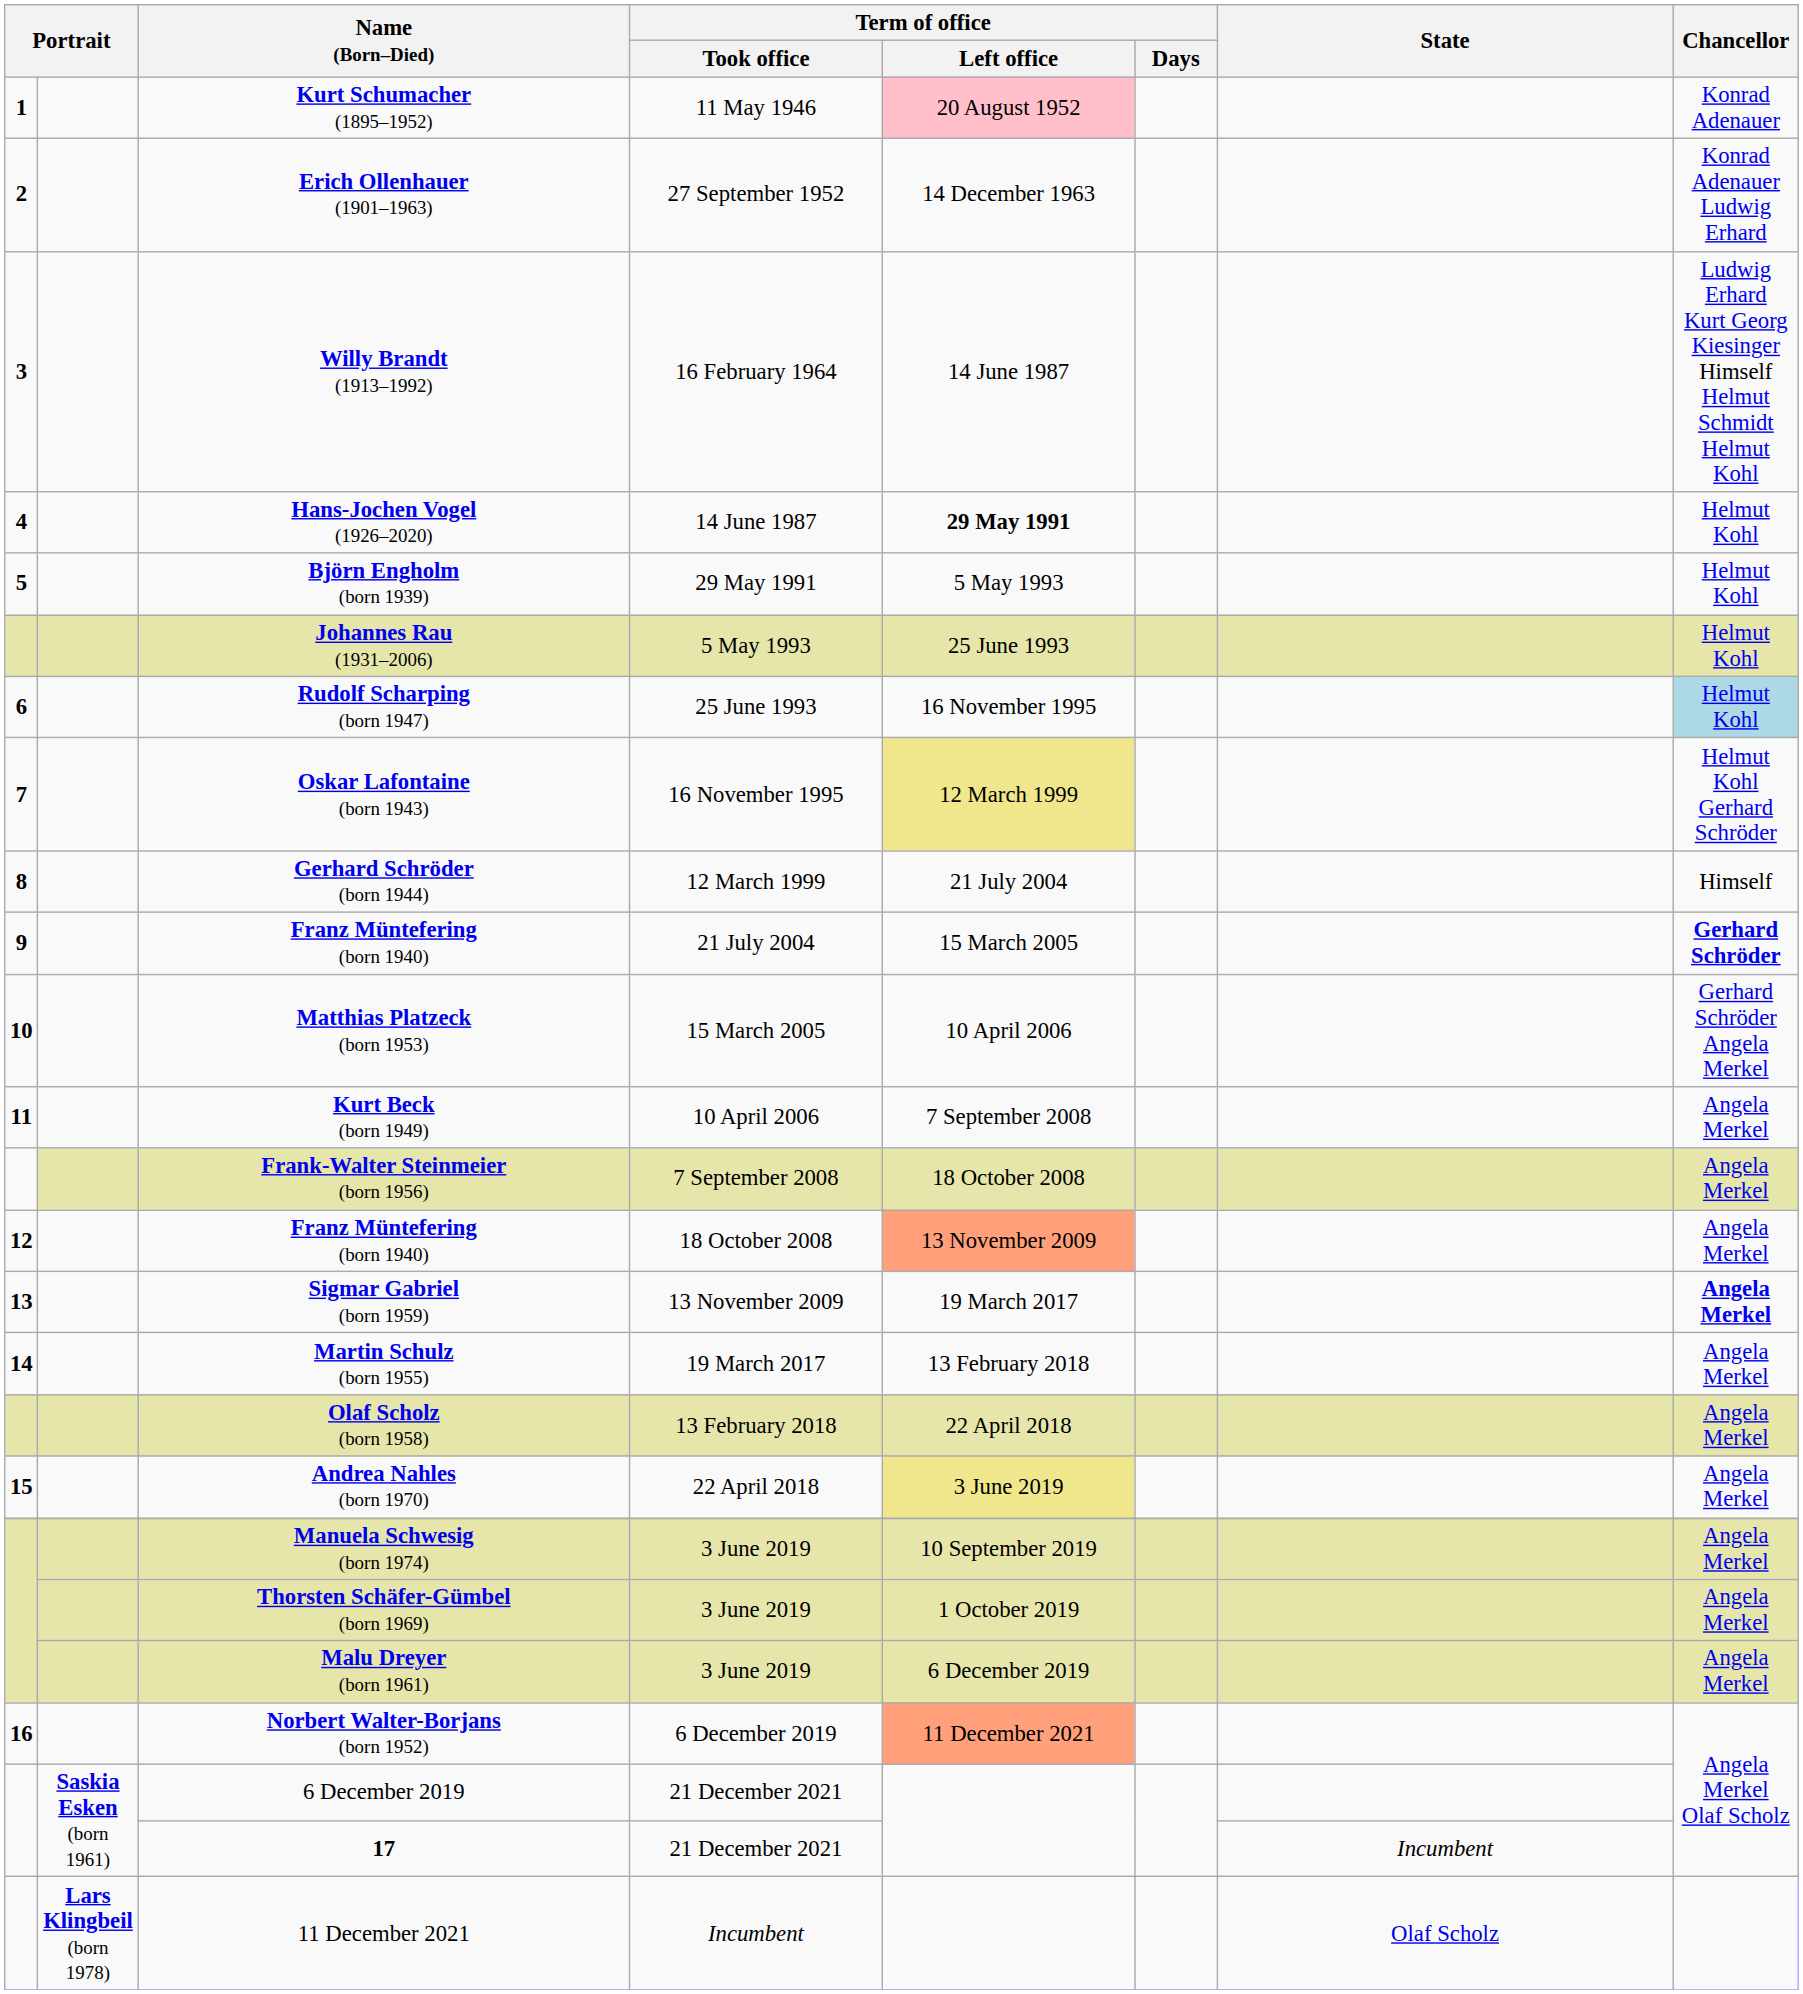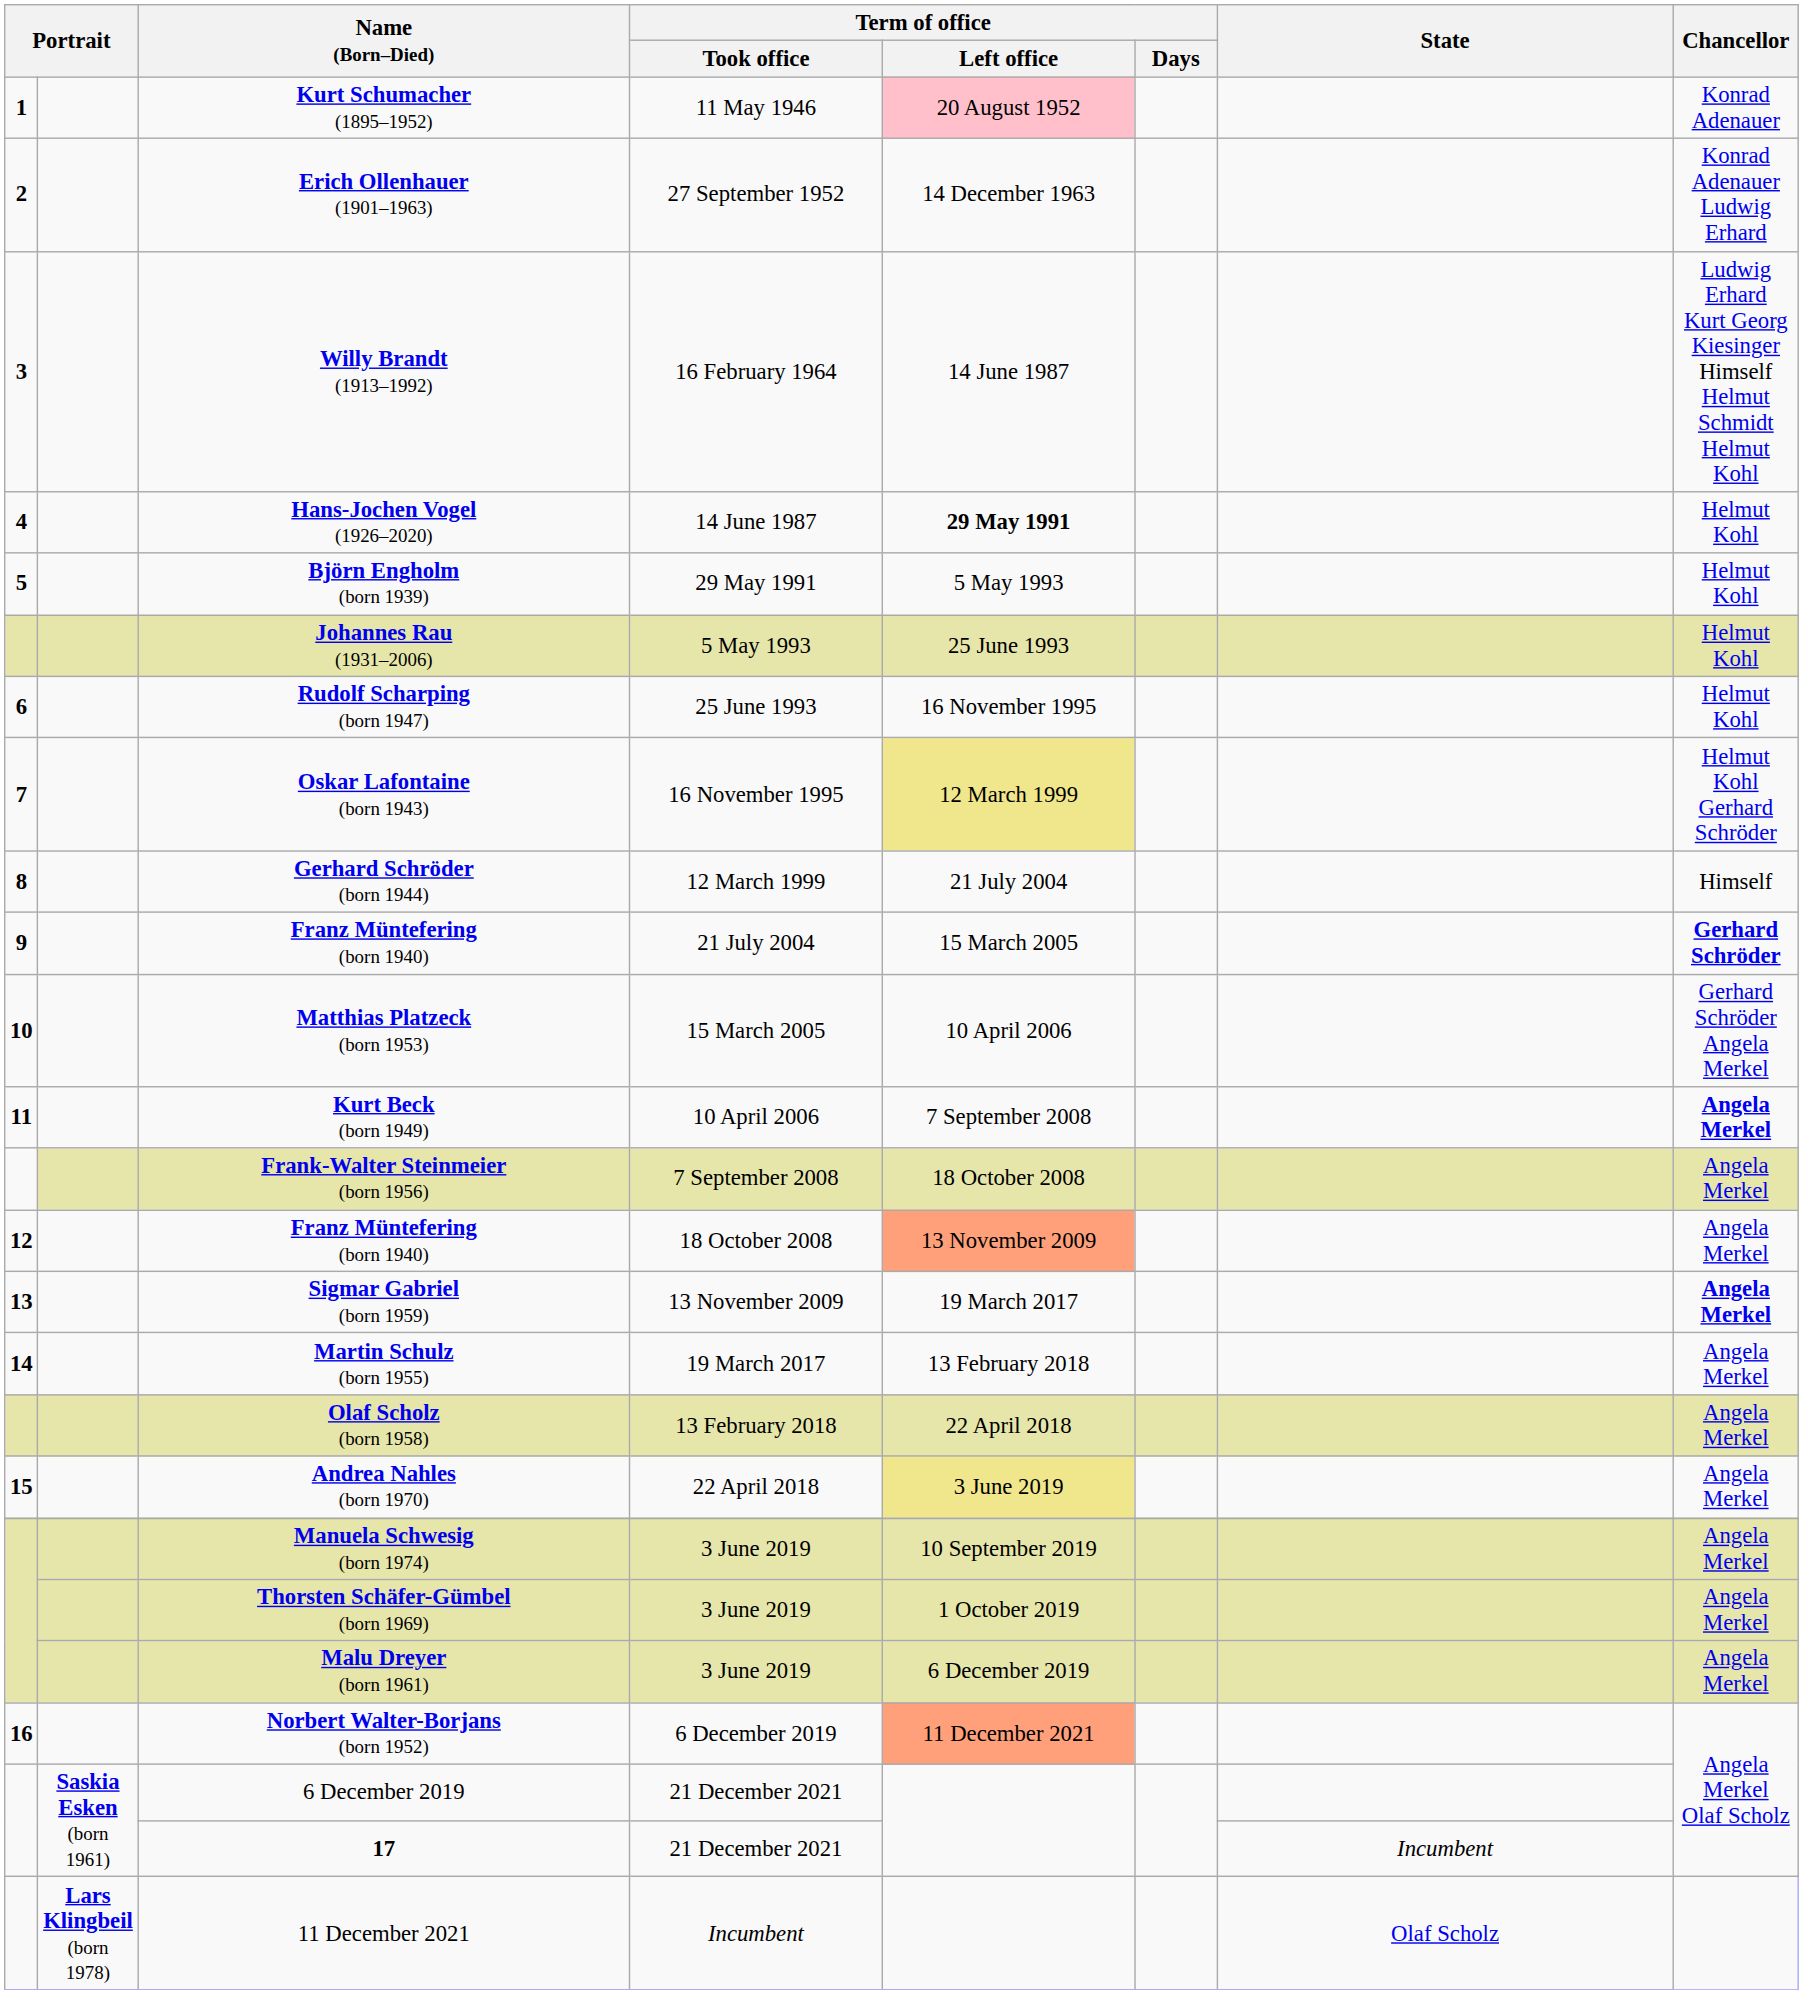(1736, 706) lightblue background -> (1736, 706) no background
(1736, 1117) normal -> (1736, 1117) bold
